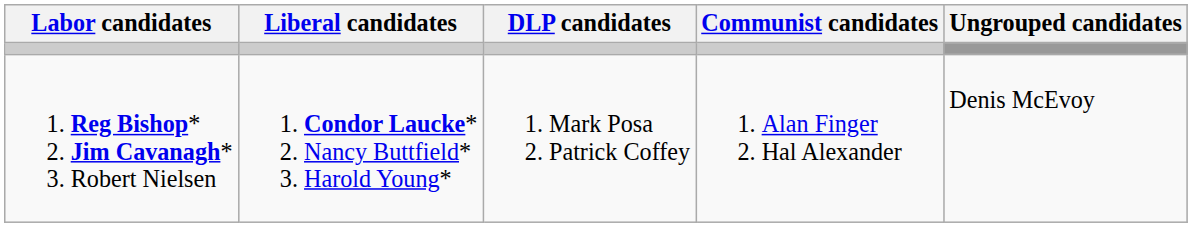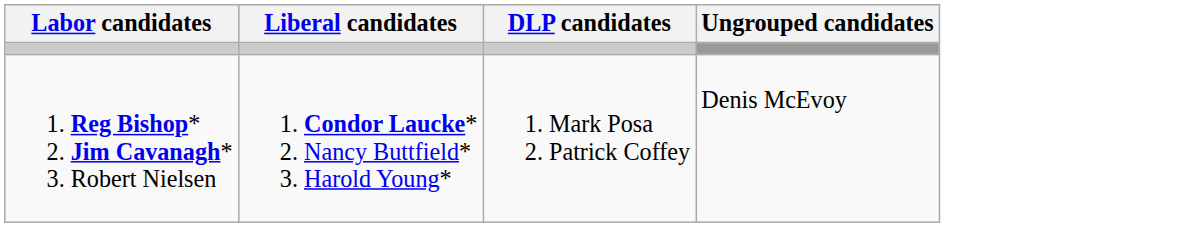- column: (820, 23)
